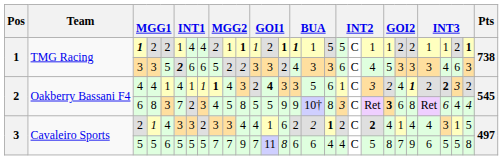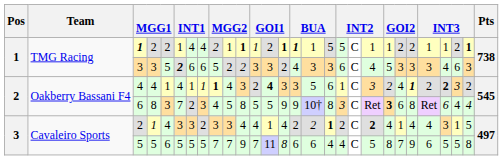(284, 125) 6 -> (284, 125) 4
